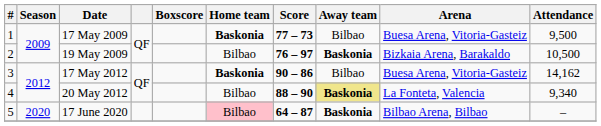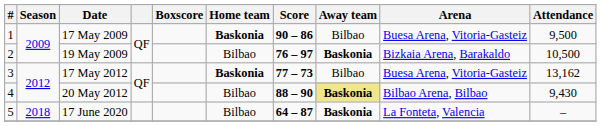(294, 34) 77 – 73 -> (294, 34) 90 – 86
(294, 73) 90 – 86 -> (294, 73) 77 – 73
(563, 73) 14,162 -> (563, 73) 13,162
(434, 92) La Fonteta, Valencia -> (435, 92) Bilbao Arena, Bilbao
(563, 92) 9,340 -> (563, 92) 9,430
(38, 112) 2020 -> (38, 112) 2018
(240, 112) pink background -> (240, 112) no background
(435, 112) Bilbao Arena, Bilbao -> (434, 112) La Fonteta, Valencia
